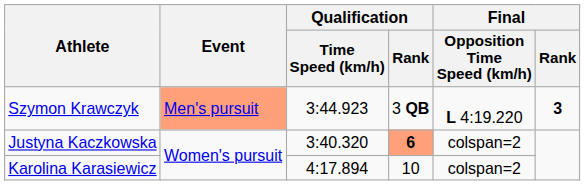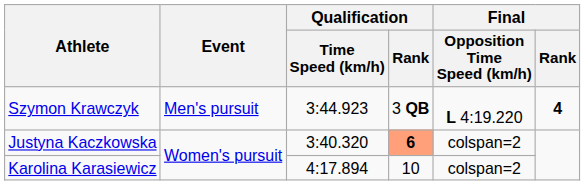(211, 109) lightsalmon background -> (211, 109) no background
(558, 109) 3 -> (558, 109) 4
